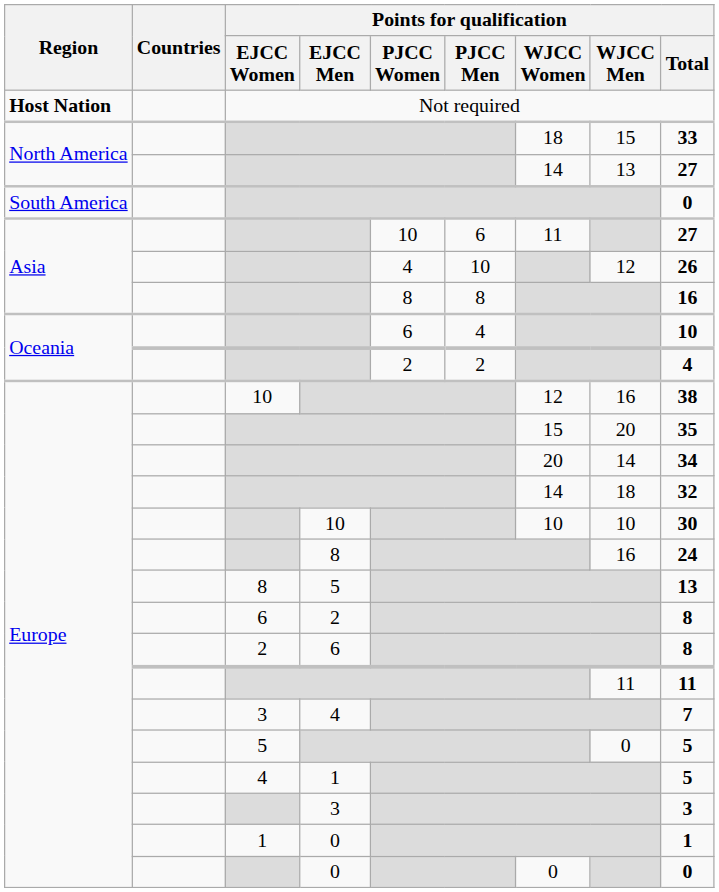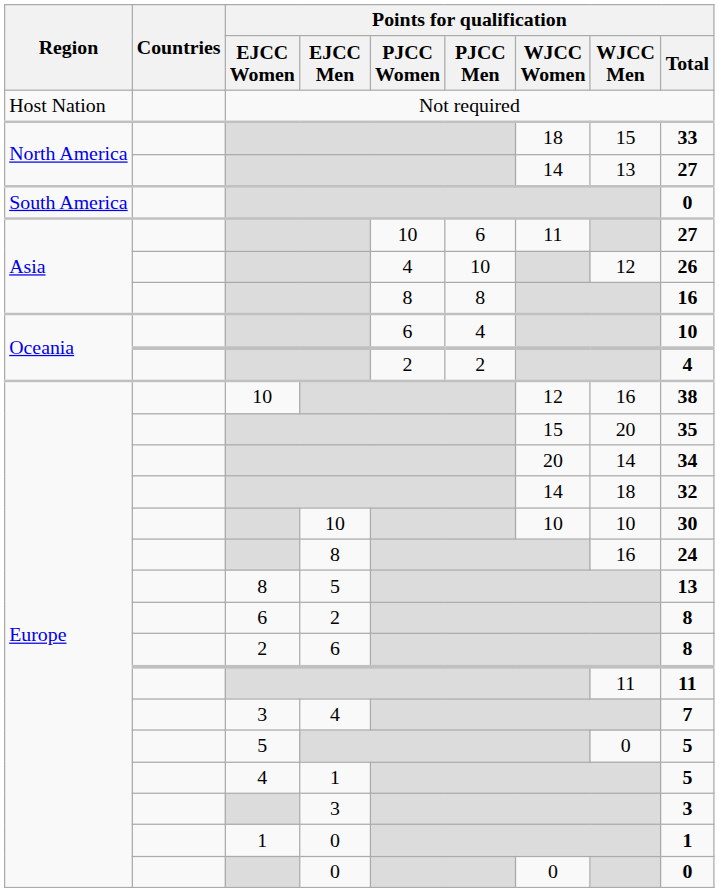(60, 105) bold -> (57, 105) normal
